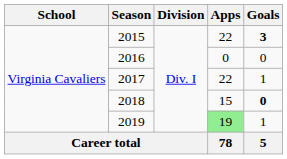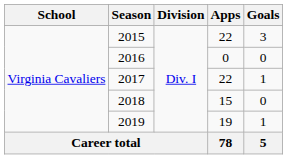(263, 36) bold -> (263, 36) normal
(263, 100) bold -> (263, 100) normal
(226, 121) lightgreen background -> (226, 121) no background
